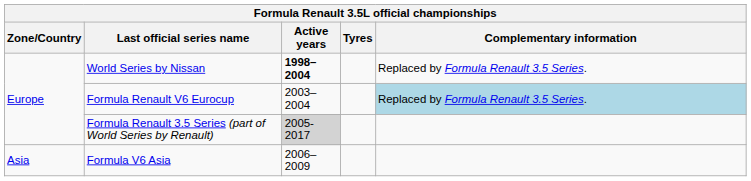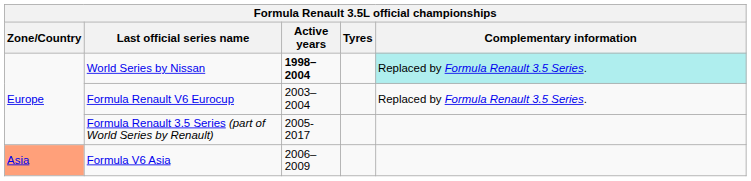(482, 68) no background -> (482, 68) paleturquoise background
(482, 99) lightblue background -> (482, 99) no background
(299, 129) lightgrey background -> (299, 129) no background
(18, 160) no background -> (18, 160) lightsalmon background
